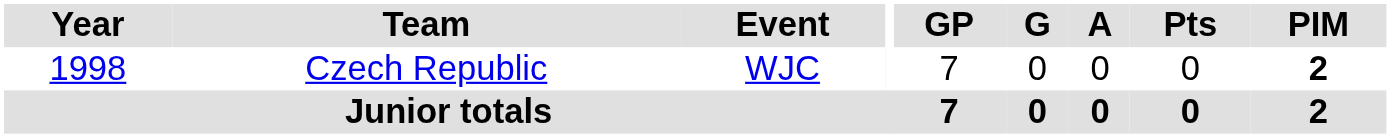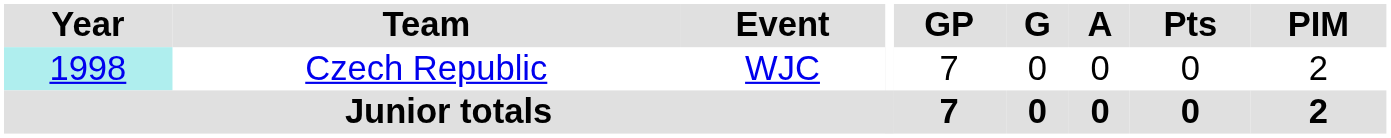(88, 68) no background -> (88, 68) paleturquoise background
(1318, 68) bold -> (1318, 68) normal
